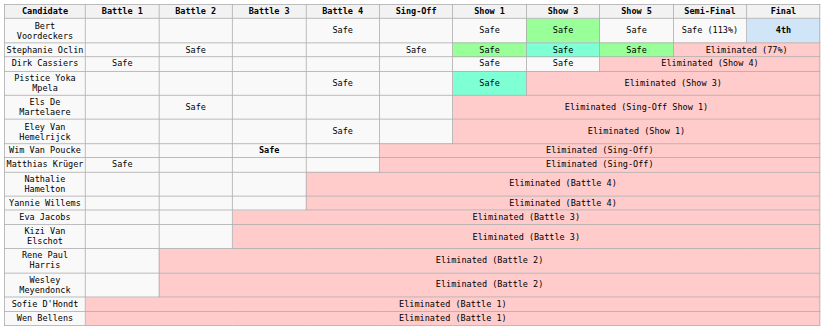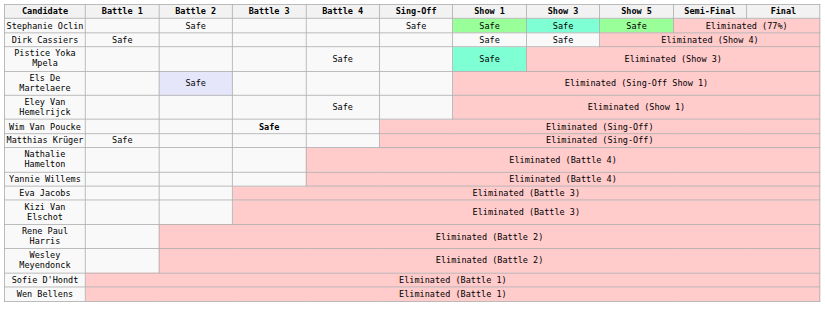- row: (45, 31)
(196, 107) no background -> (196, 83) lavender background
